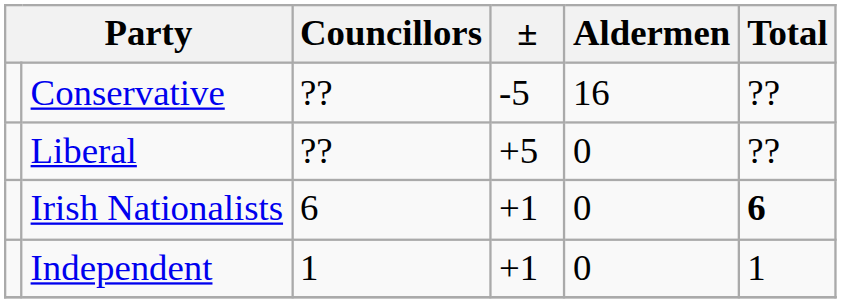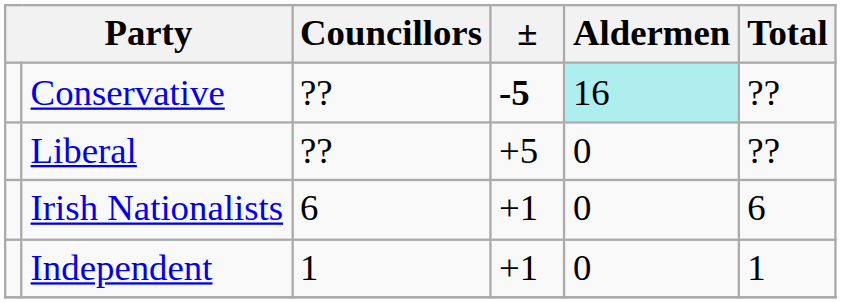(514, 92) normal -> (514, 92) bold
(591, 92) no background -> (591, 92) paleturquoise background
(756, 208) bold -> (756, 208) normal
